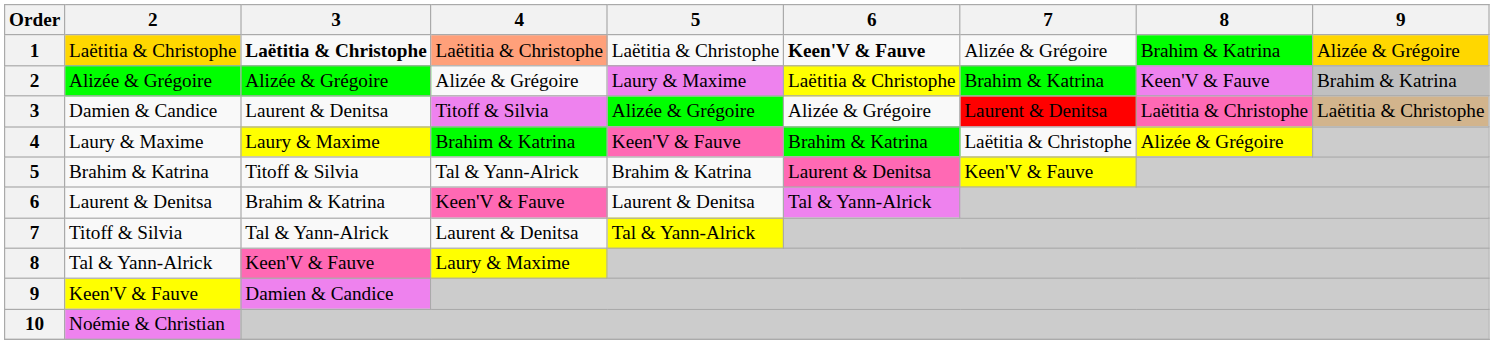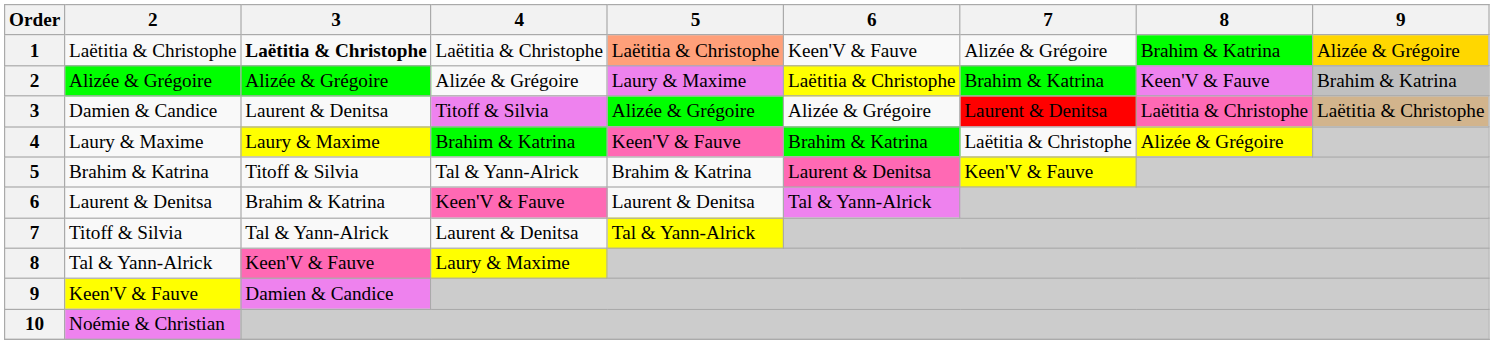(153, 50) gold background -> (153, 50) no background
(519, 50) lightsalmon background -> (519, 50) no background
(696, 50) no background -> (696, 50) lightsalmon background
(857, 50) bold -> (853, 50) normal
